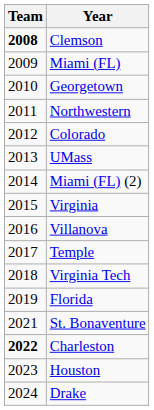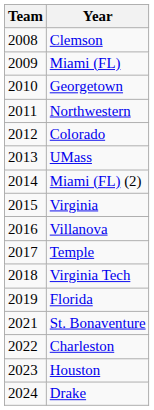(23, 39) bold -> (23, 39) normal
(23, 346) bold -> (23, 346) normal
